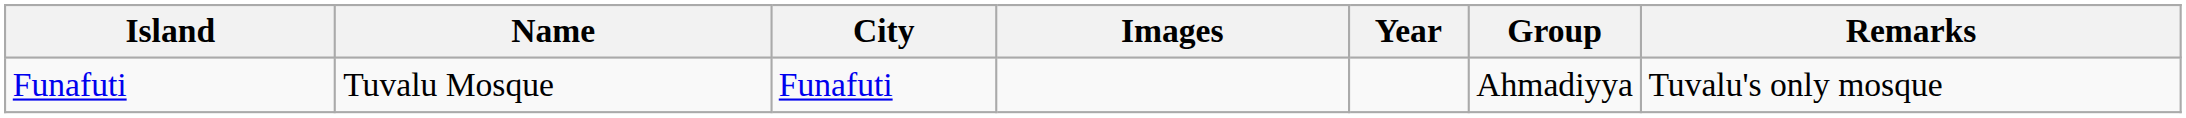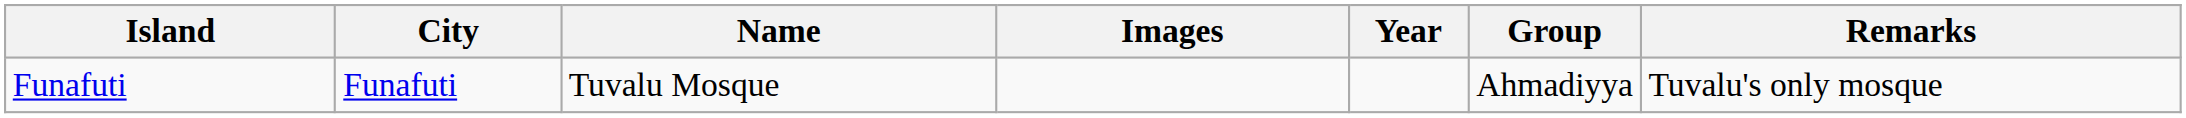columns swapped: (884, 31) <-> (553, 31)
